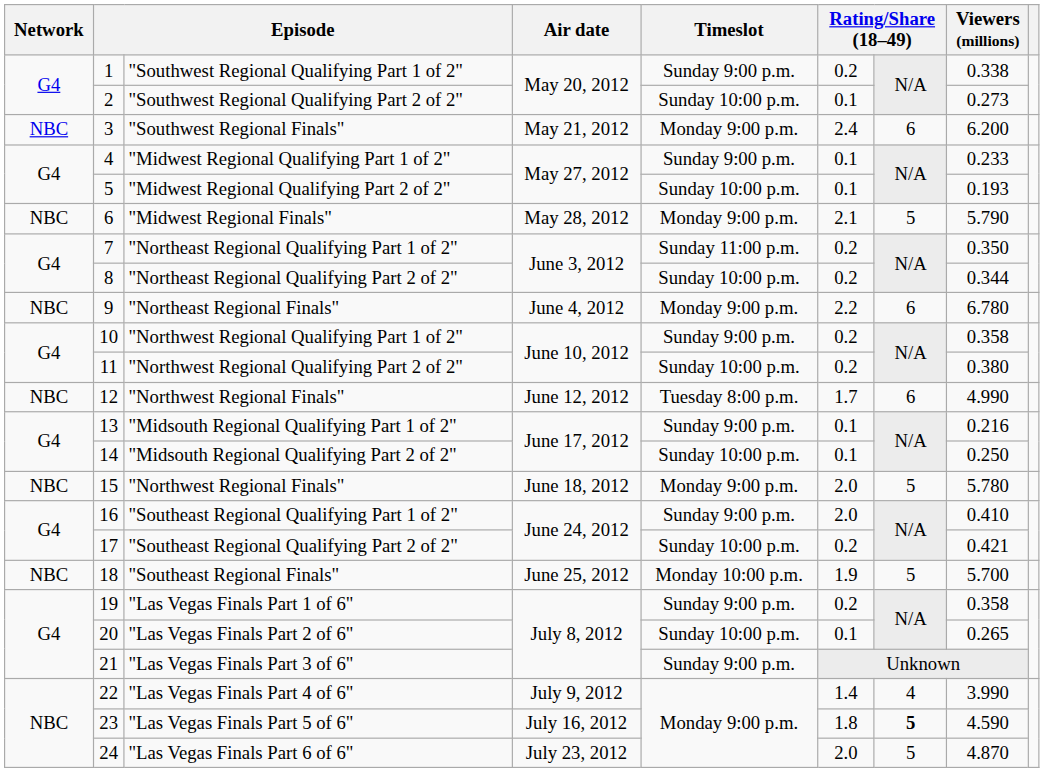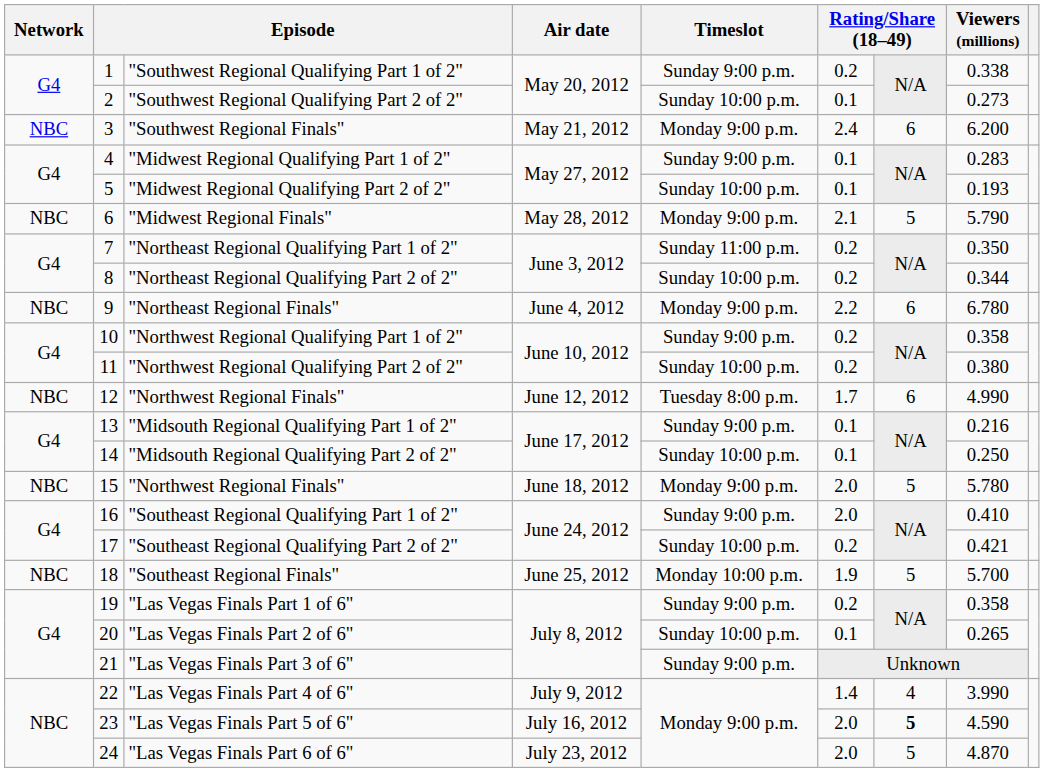(988, 159) 0.233 -> (988, 159) 0.283
(846, 723) 1.8 -> (846, 723) 2.0
